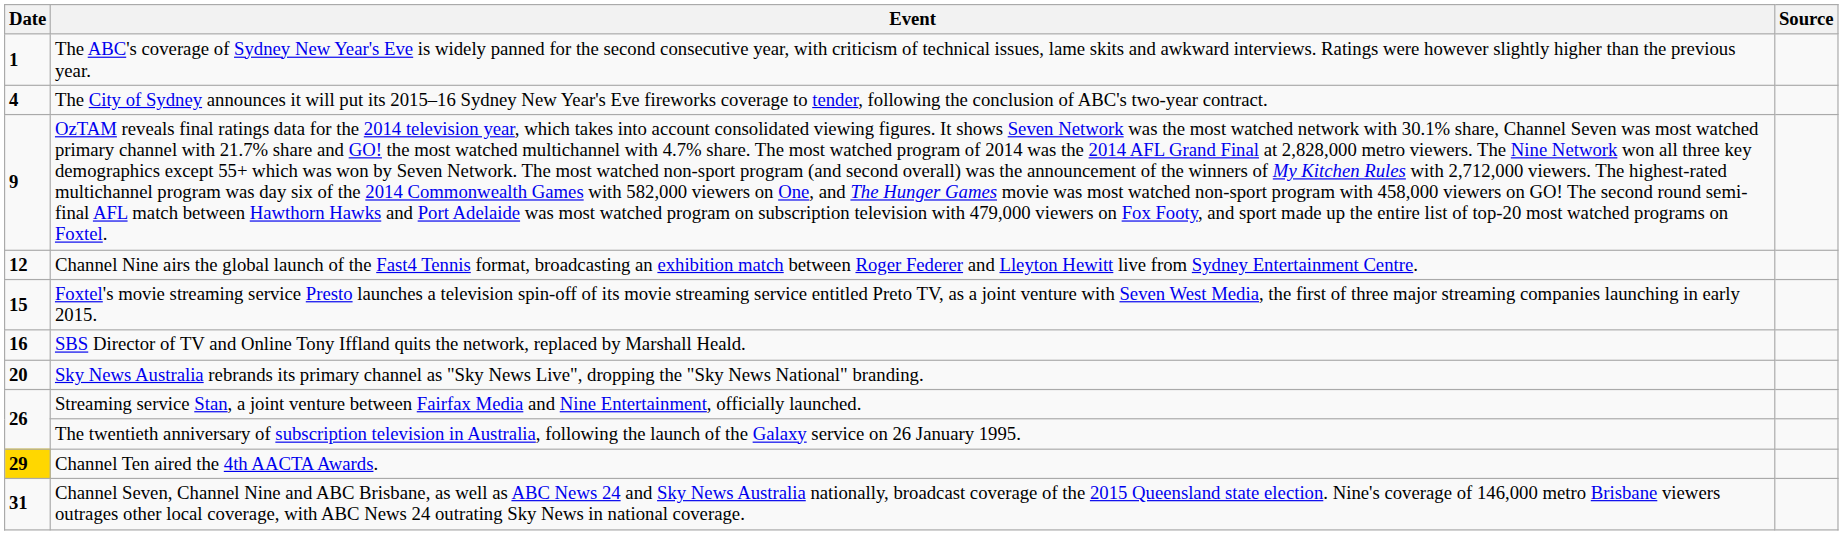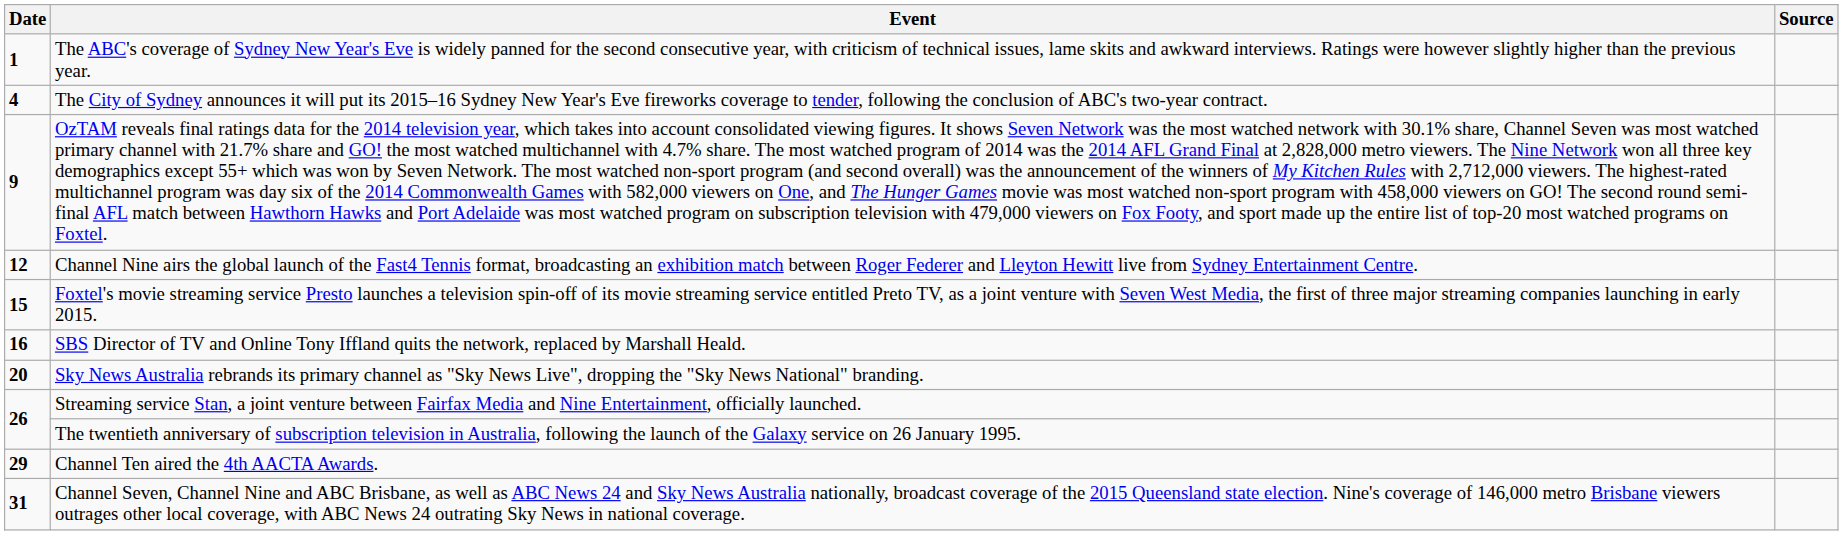(18, 463) gold background -> (18, 463) no background
